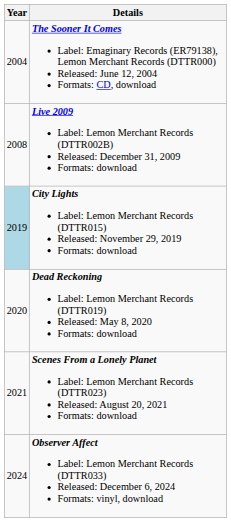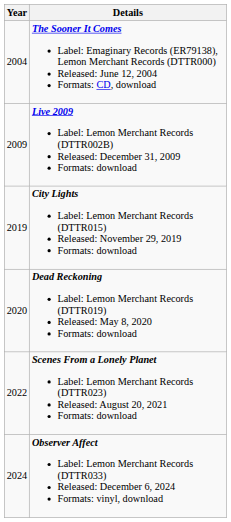(17, 144) 2008 -> (17, 144) 2009
(17, 227) lightblue background -> (17, 227) no background
(17, 393) 2021 -> (17, 393) 2022
